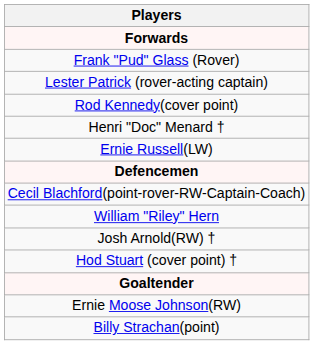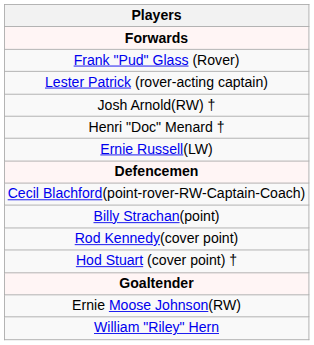(156, 104) Rod Kennedy(cover point) -> (156, 104) Josh Arnold(RW) †
(156, 216) William "Riley" Hern -> (156, 216) Billy Strachan(point)
(156, 238) Josh Arnold(RW) † -> (156, 238) Rod Kennedy(cover point)
(156, 328) Billy Strachan(point) -> (156, 328) William "Riley" Hern
